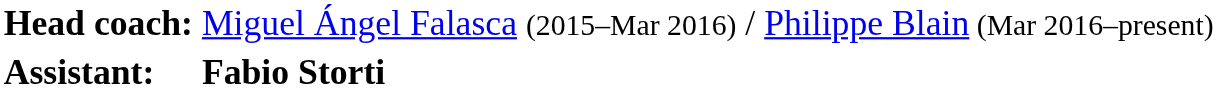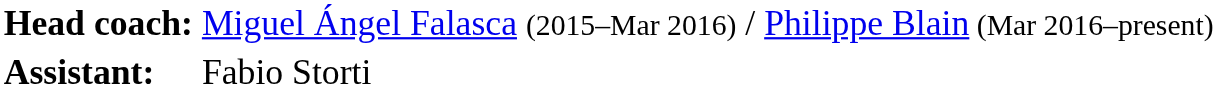(294, 72) bold -> (287, 72) normal
